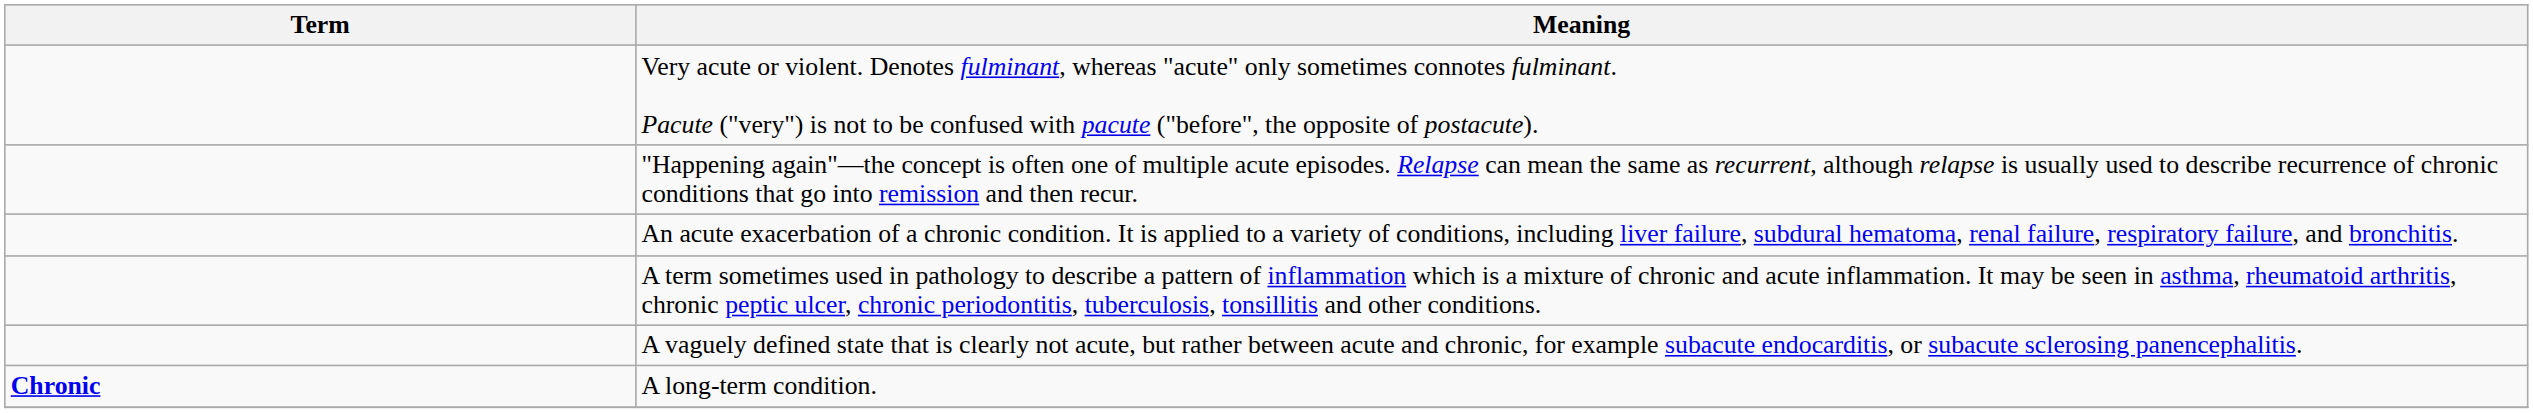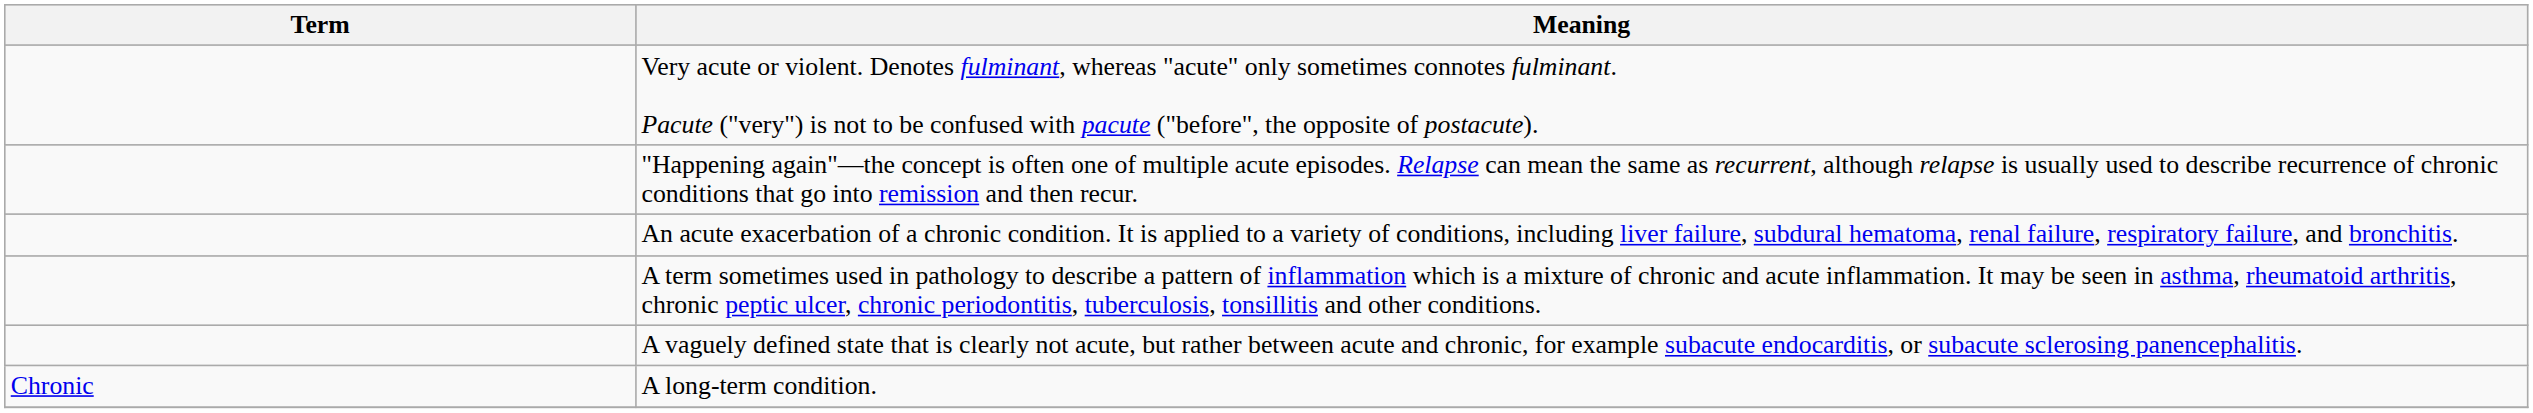(56, 385) bold -> (52, 385) normal
